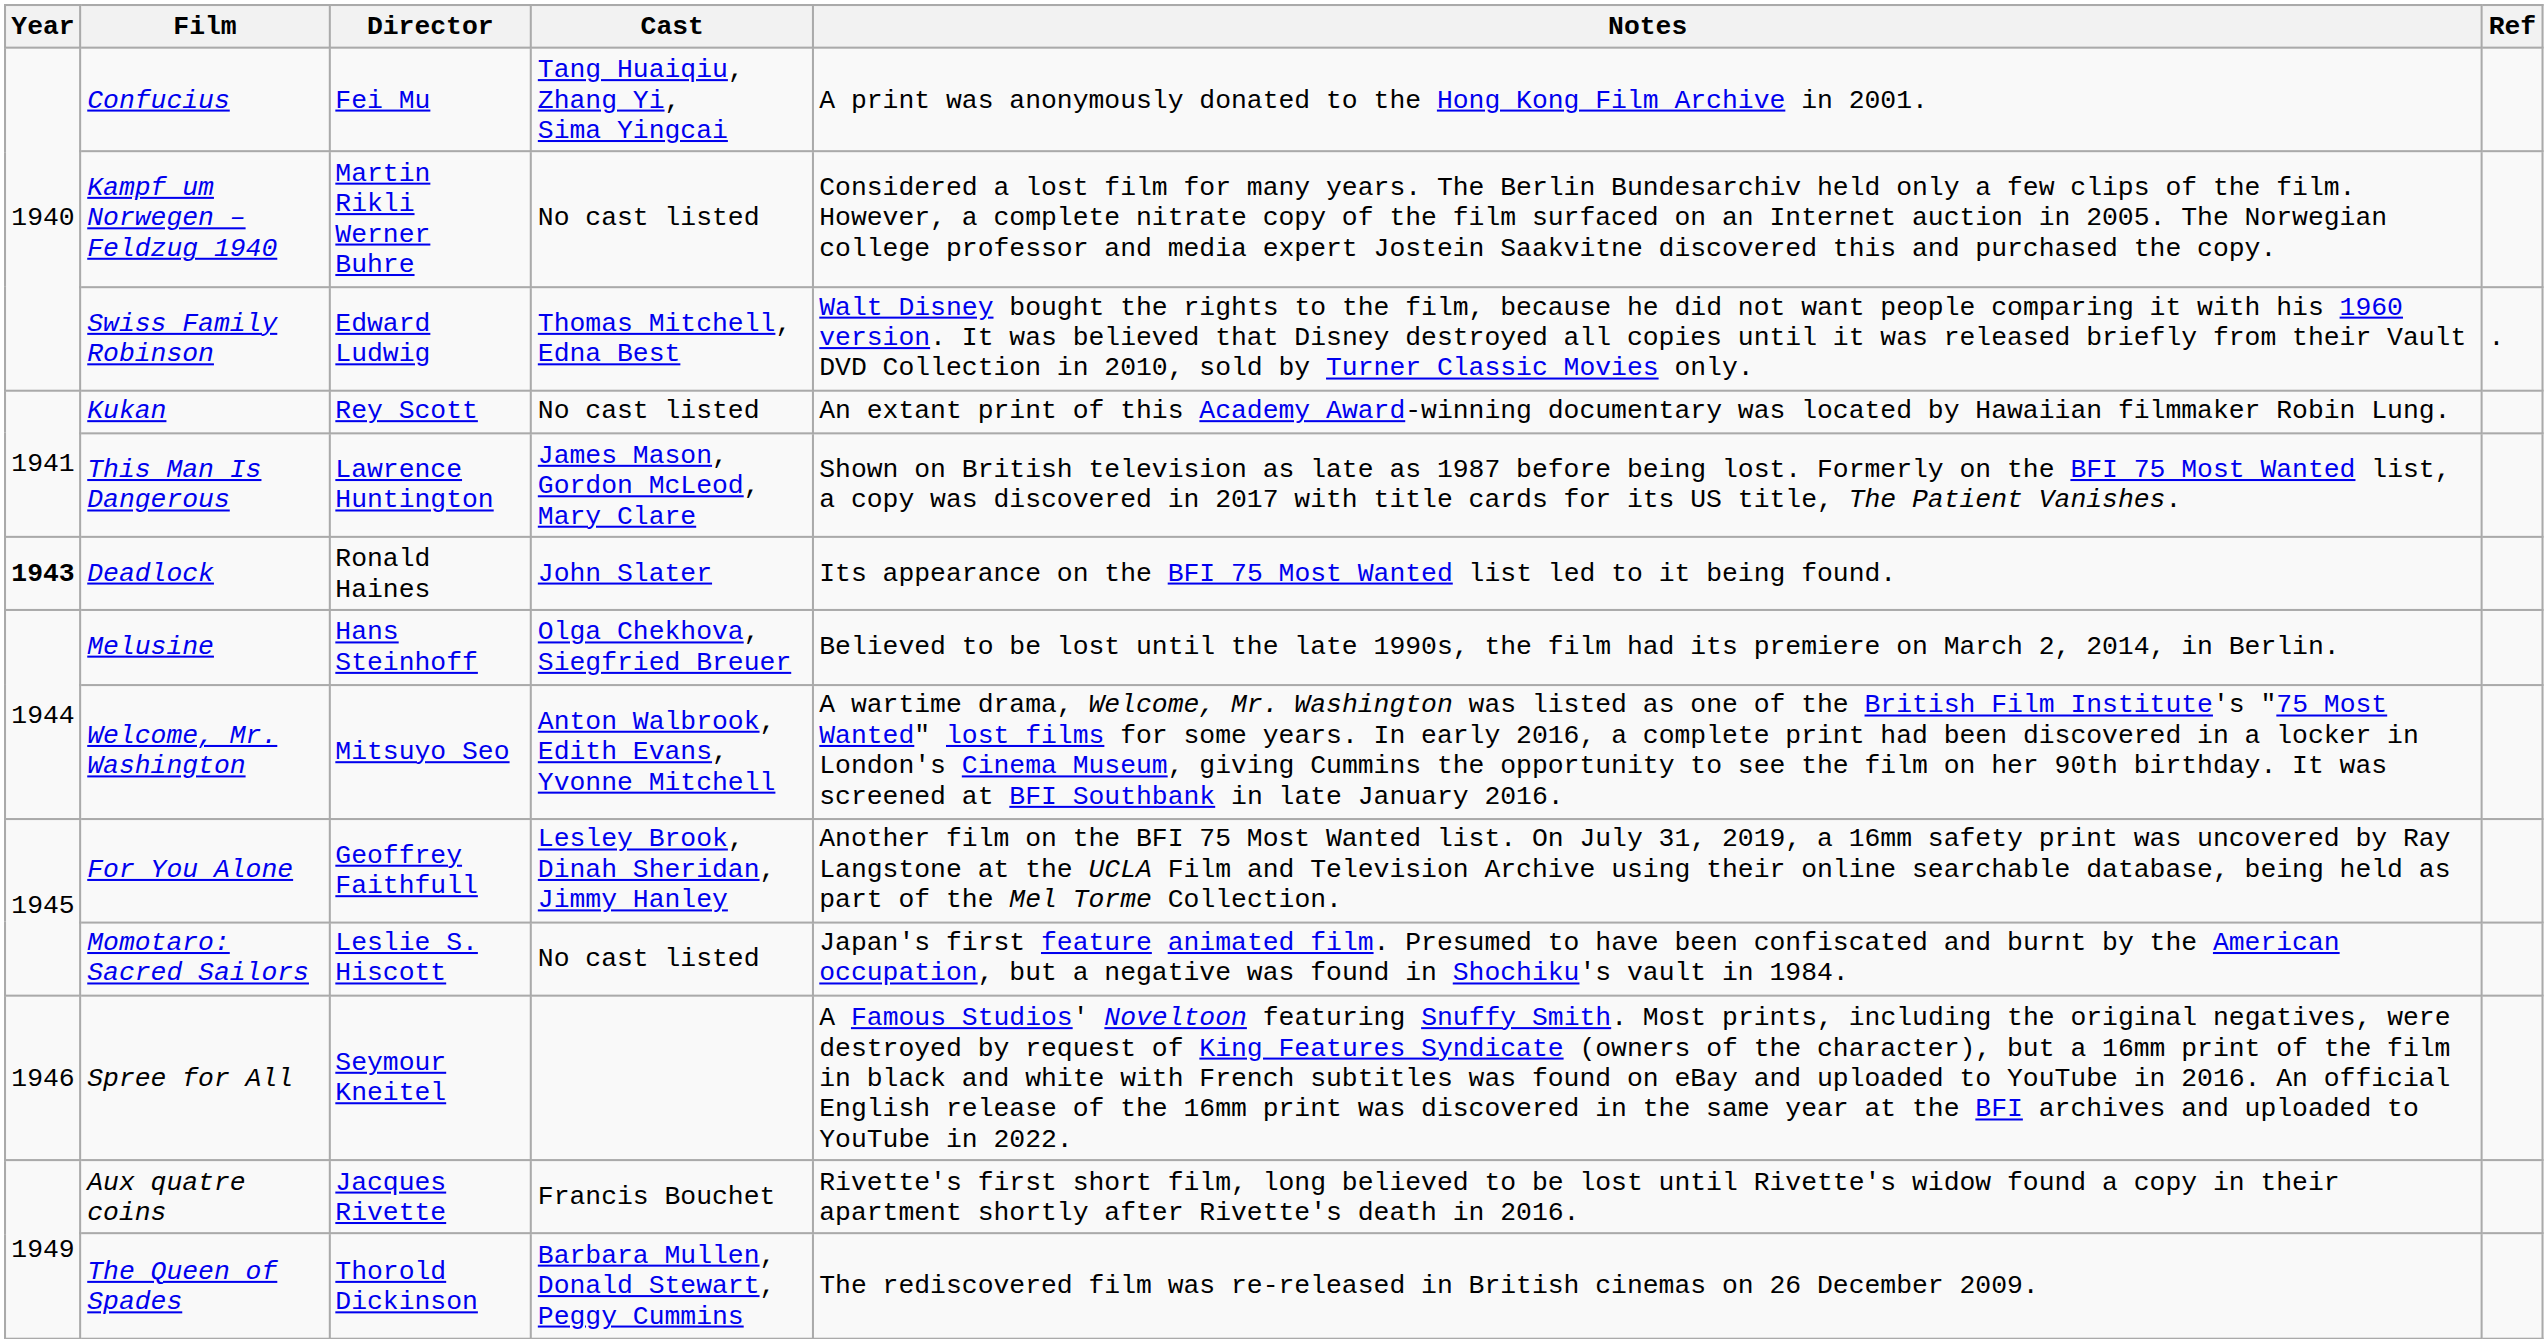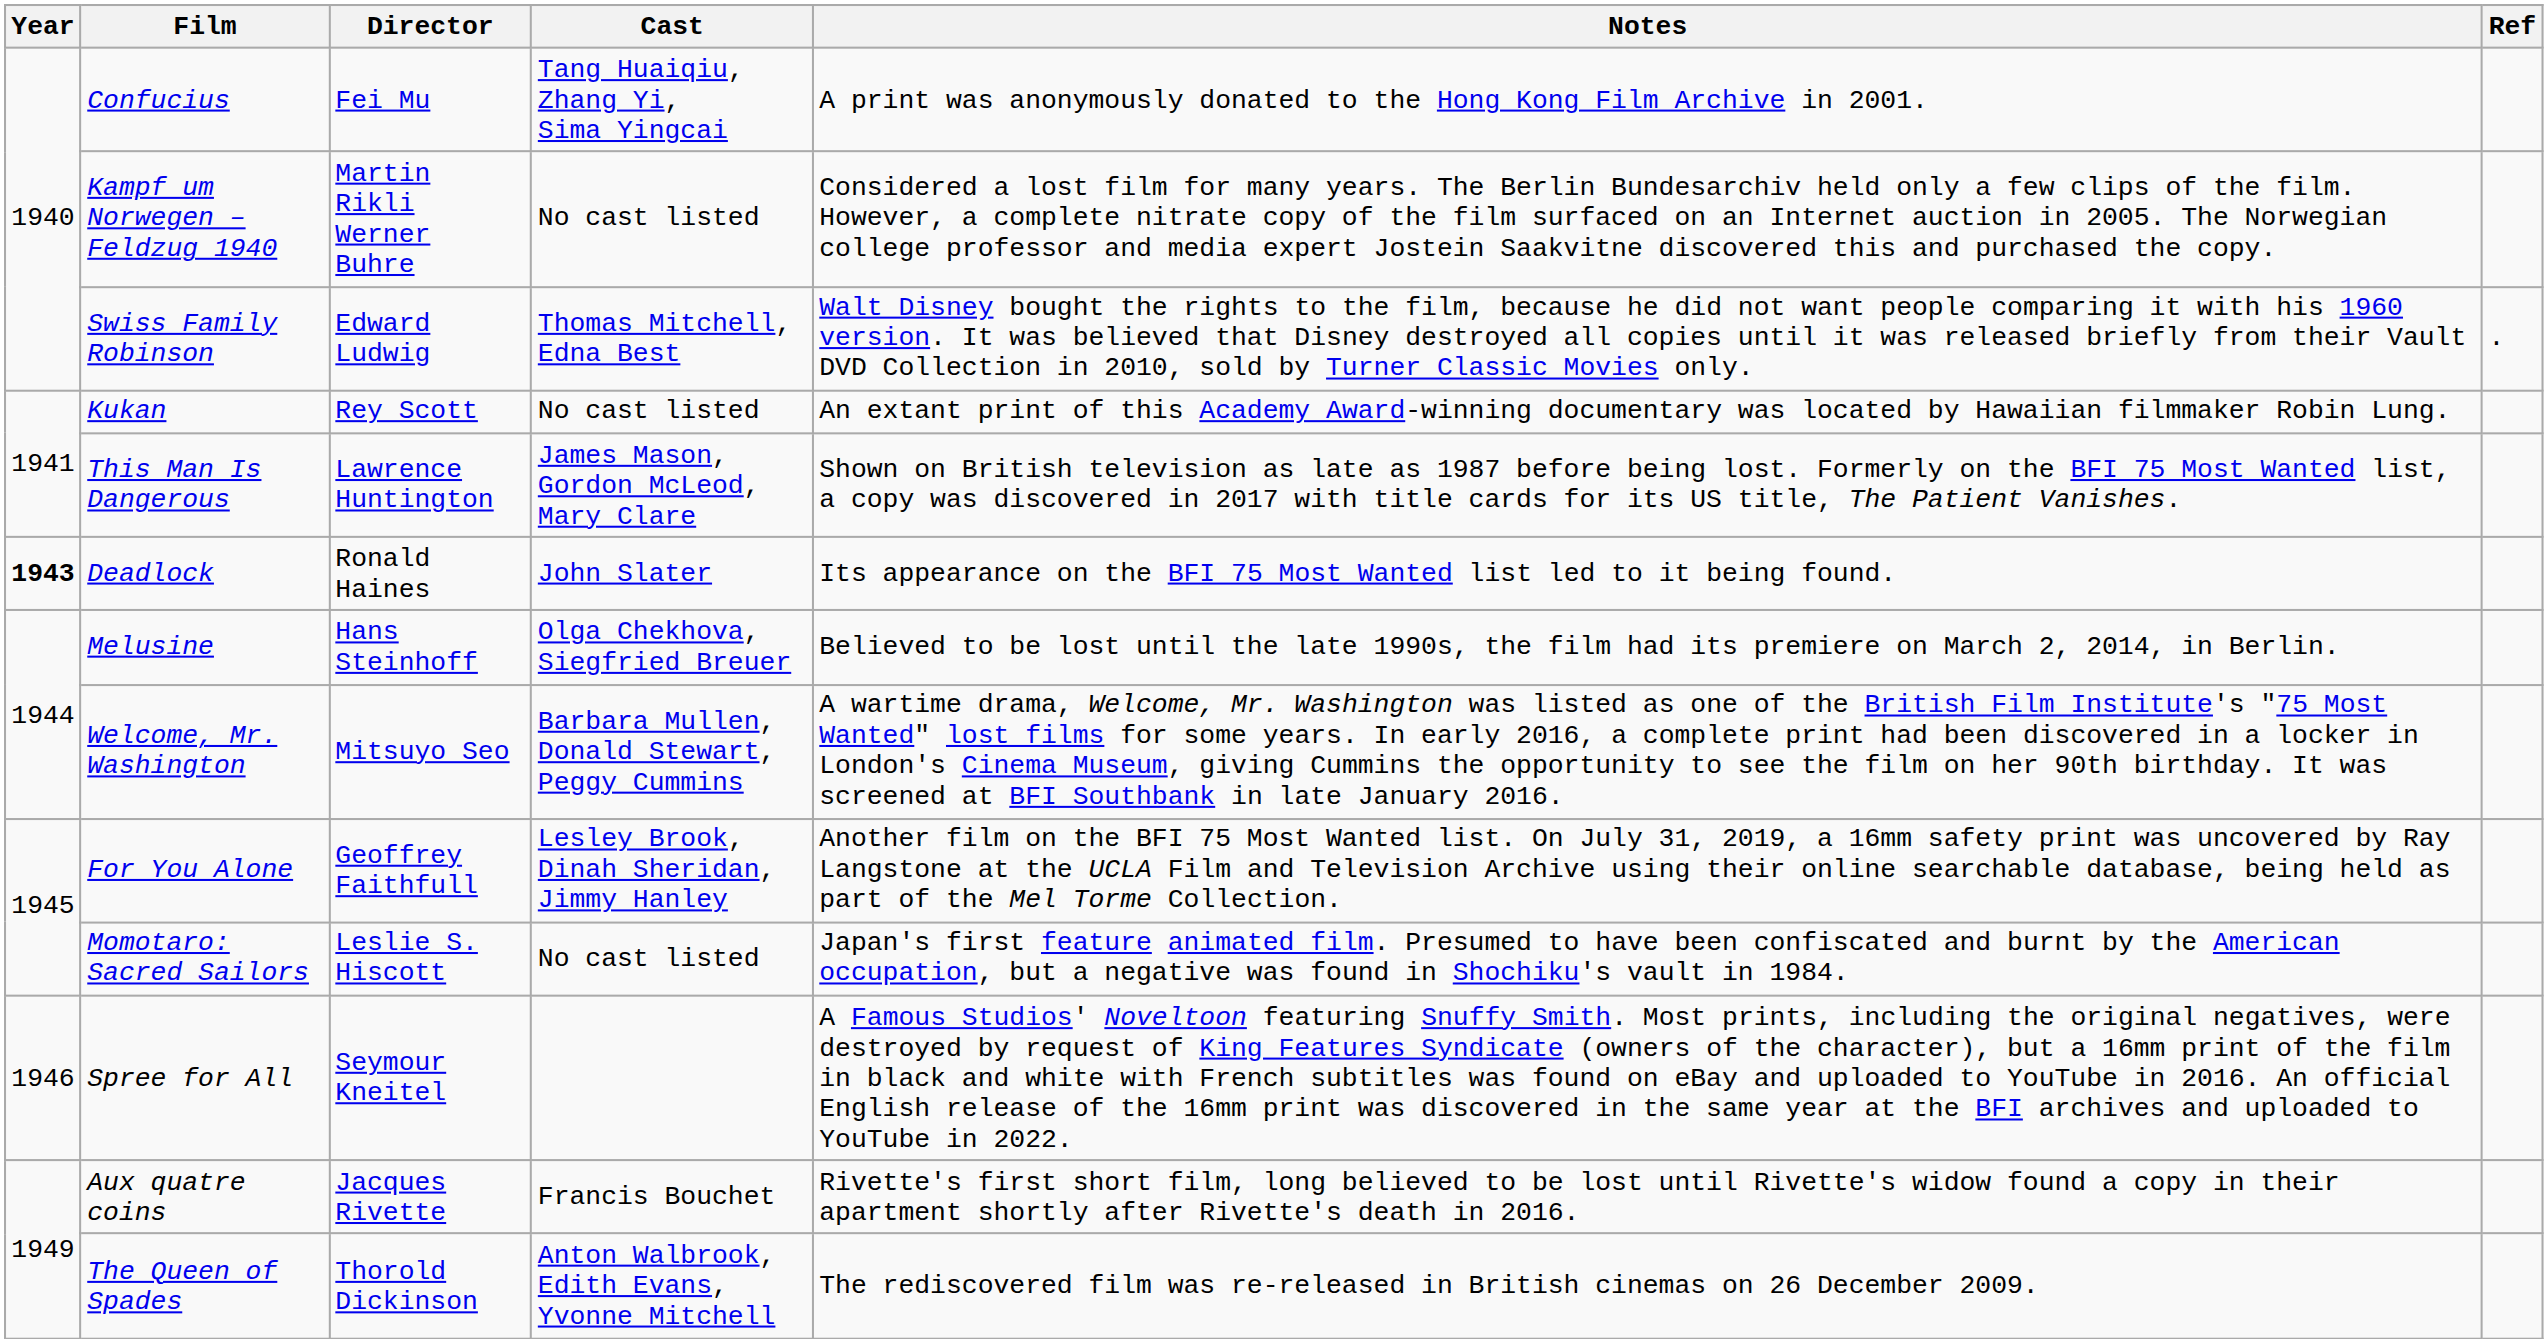(657, 751) Anton Walbrook, Edith Evans, Yvonne Mitchell -> (657, 751) Barbara Mullen, Donald Stewart, Peggy Cummins
(657, 1286) Barbara Mullen, Donald Stewart, Peggy Cummins -> (657, 1286) Anton Walbrook, Edith Evans, Yvonne Mitchell
